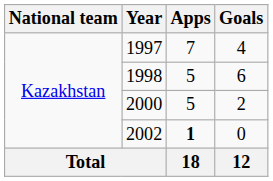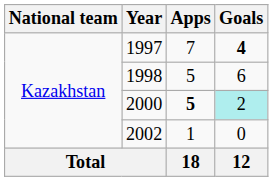(241, 47) normal -> (241, 47) bold
(191, 104) normal -> (191, 104) bold
(241, 104) no background -> (241, 104) paleturquoise background
(191, 133) bold -> (191, 133) normal
